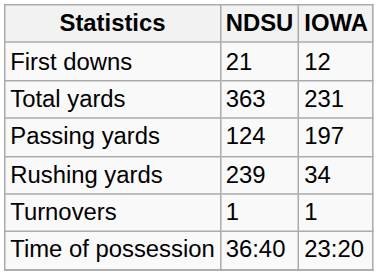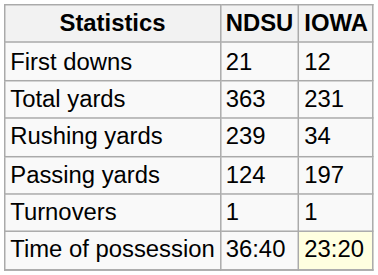rows swapped: (86, 174) <-> (85, 136)
(334, 250) no background -> (334, 250) lightyellow background
